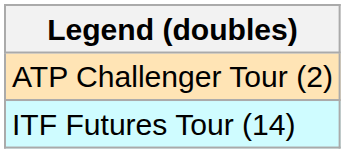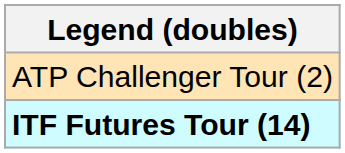(154, 124) normal -> (161, 124) bold
